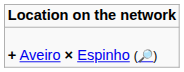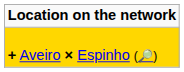(83, 55) no background -> (83, 55) gold background
